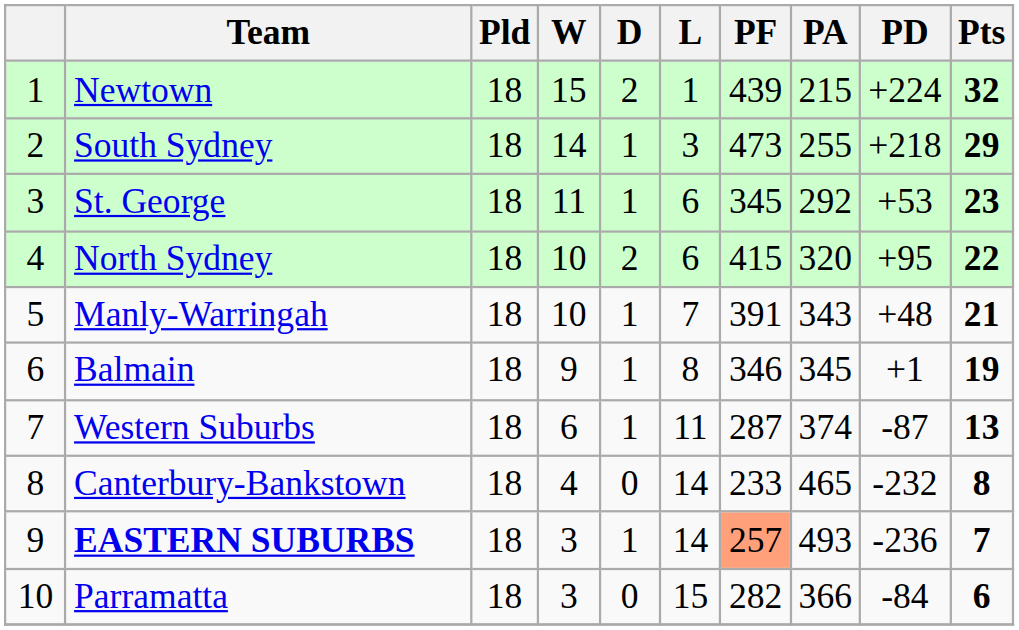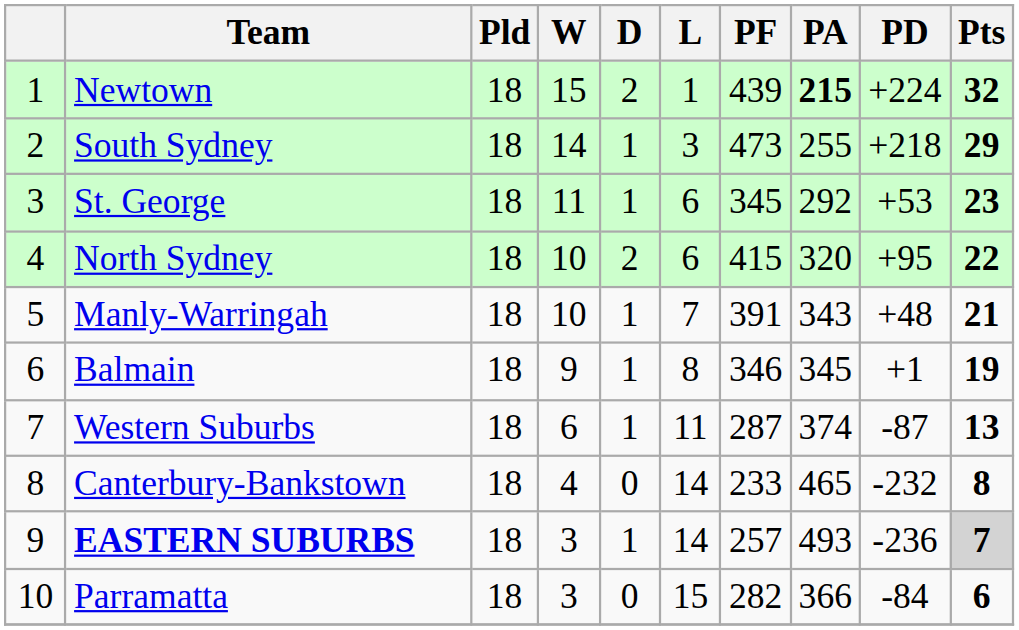(825, 88) normal -> (825, 88) bold
(756, 539) lightsalmon background -> (756, 539) no background
(982, 539) no background -> (982, 539) lightgrey background
